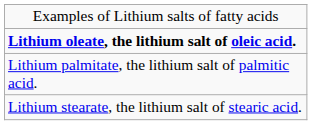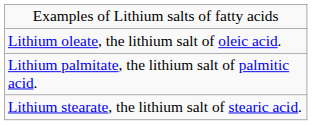(152, 41) bold -> (145, 41) normal
